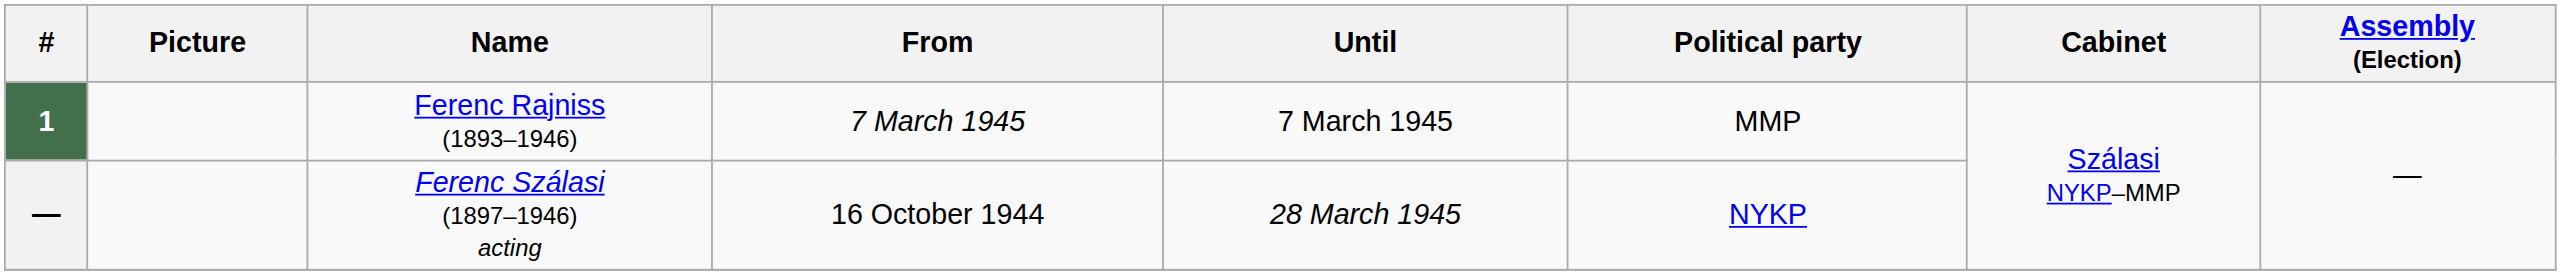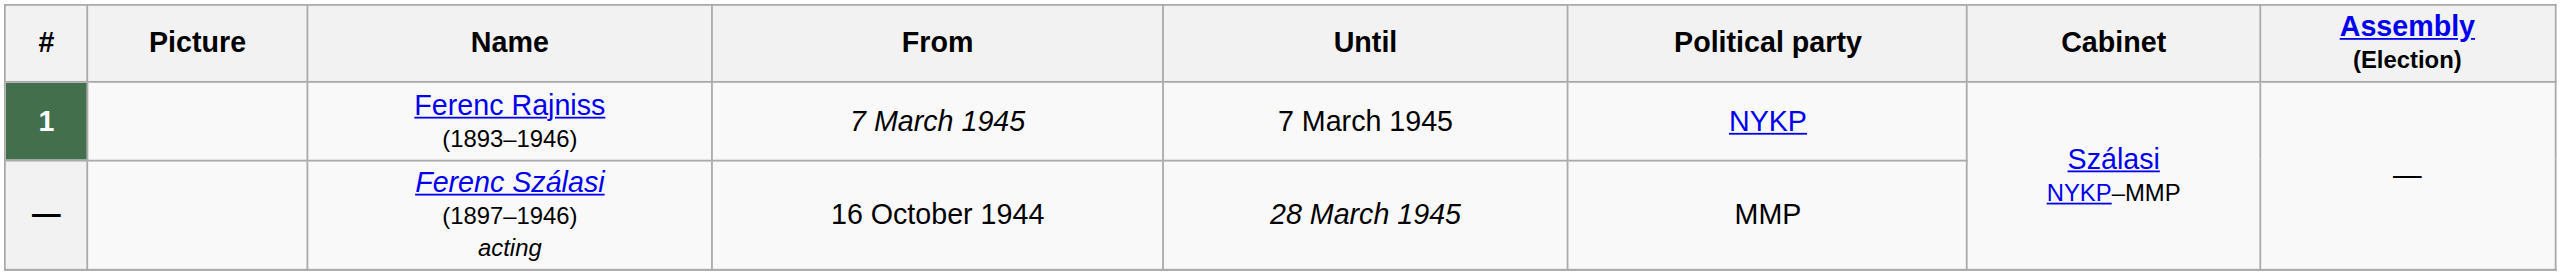(1768, 120) MMP -> (1768, 120) NYKP
(1768, 214) NYKP -> (1768, 214) MMP
